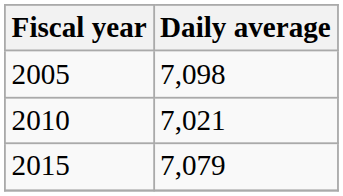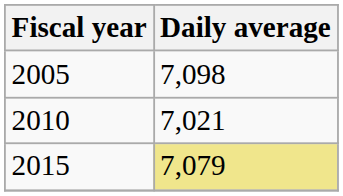(193, 166) no background -> (193, 166) khaki background
